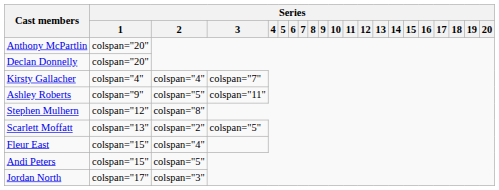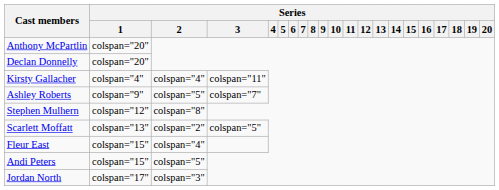(235, 78) colspan="7" -> (238, 78) colspan="11"
(238, 95) colspan="11" -> (235, 95) colspan="7"
